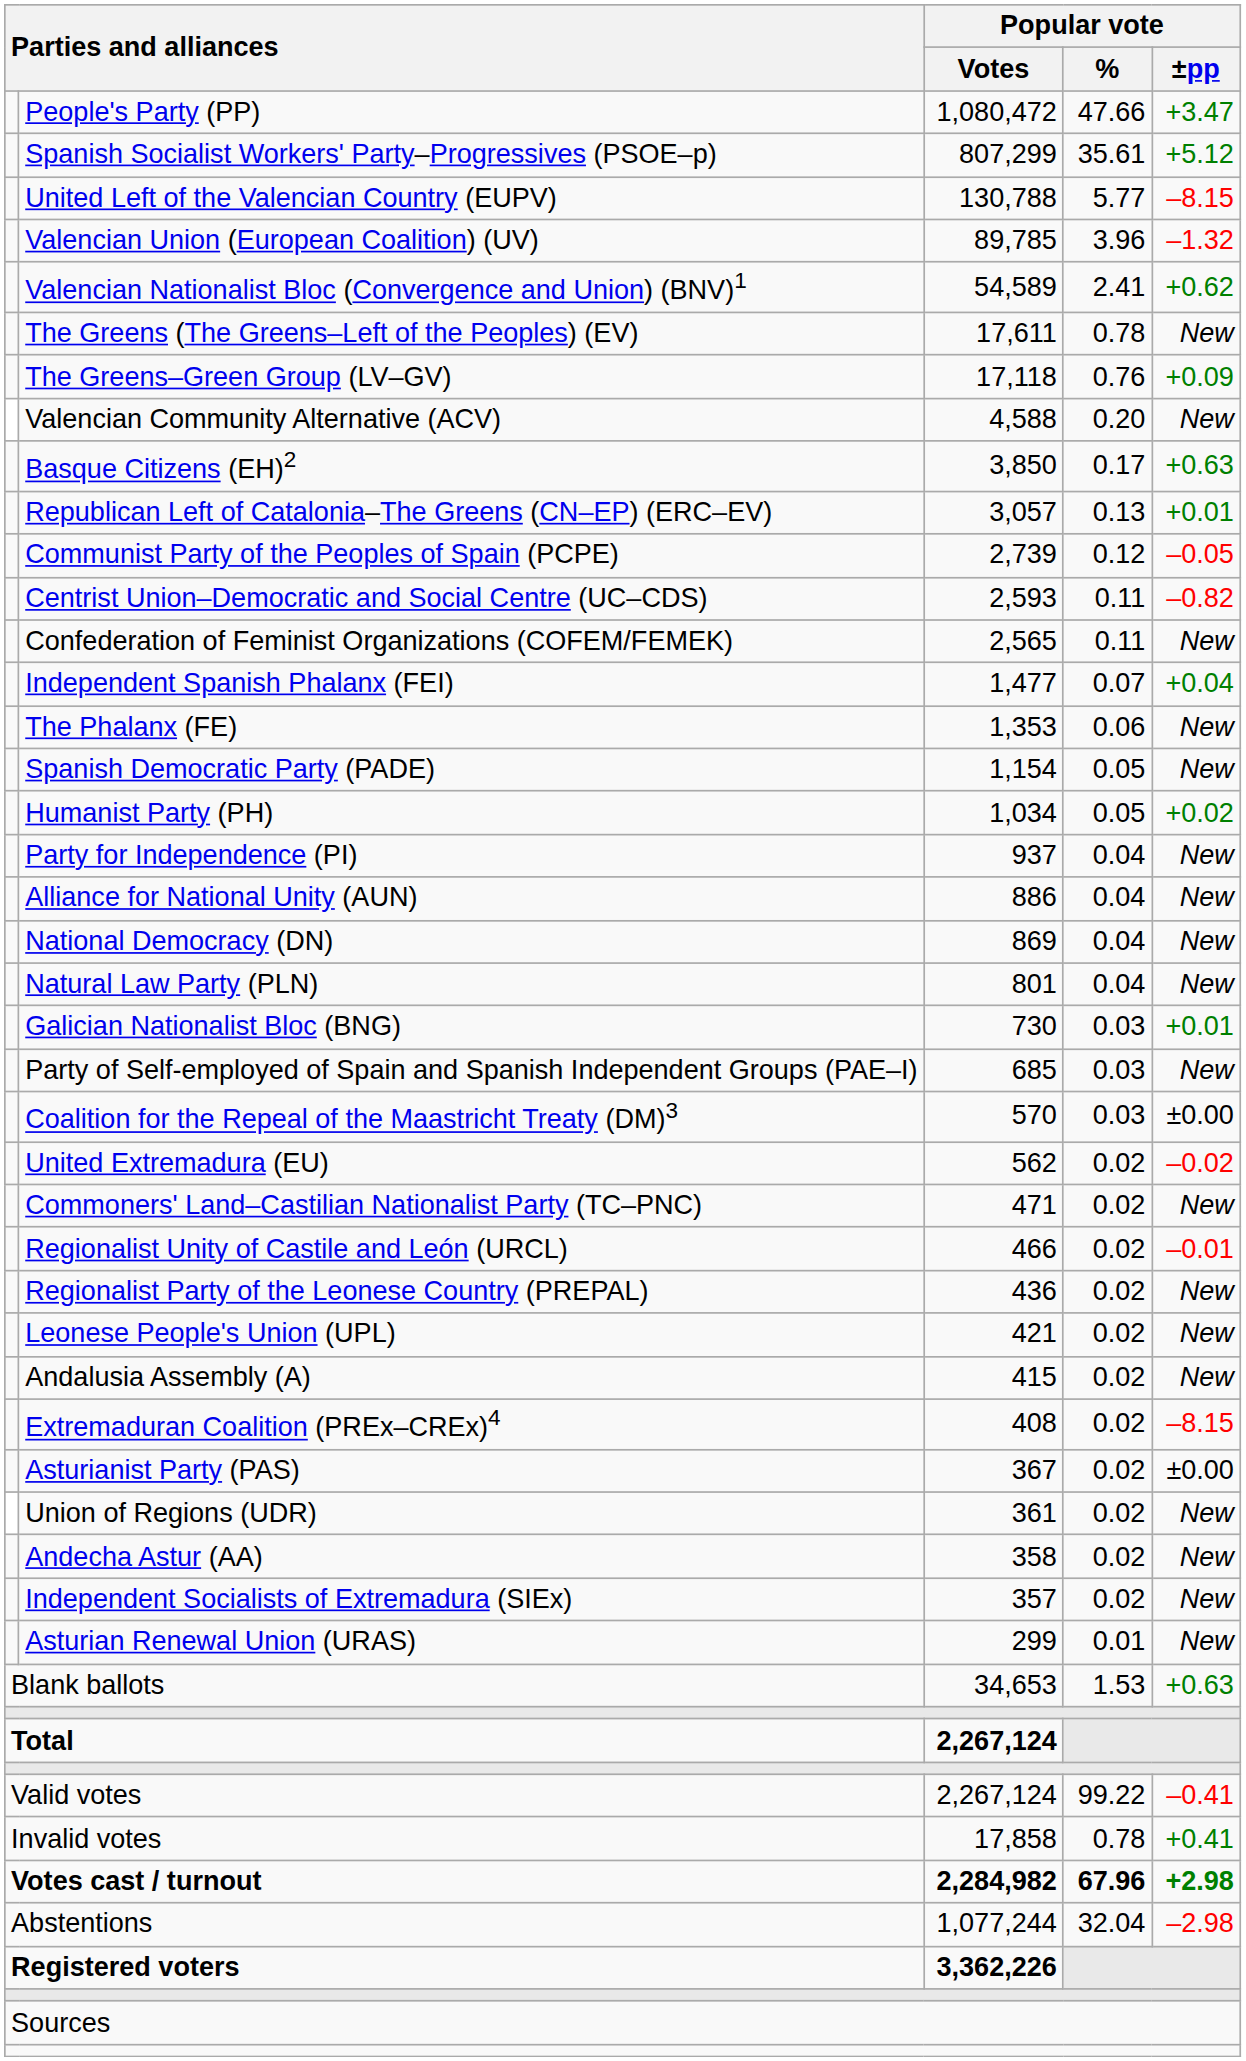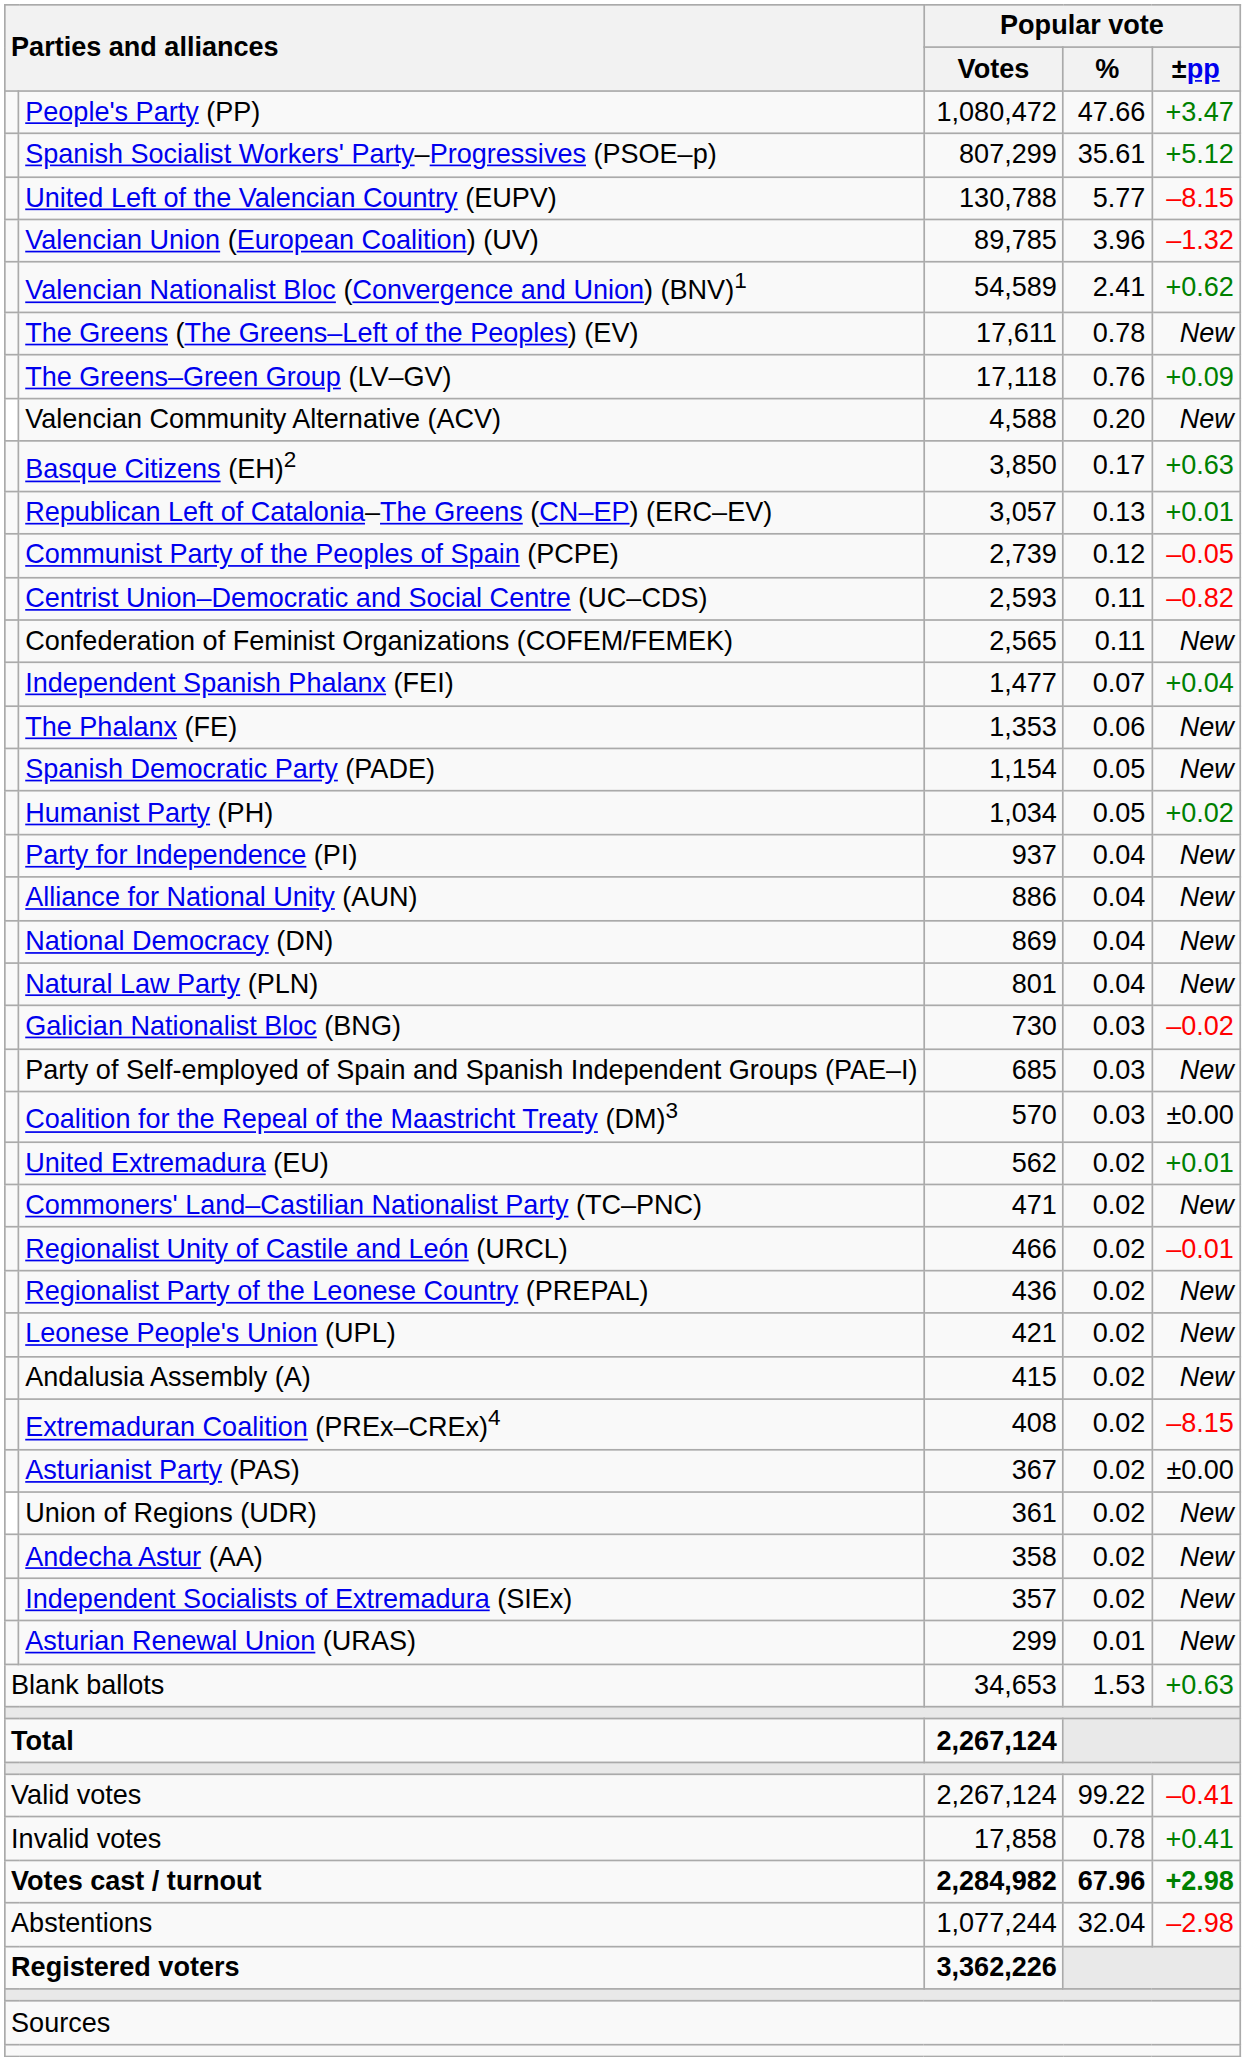(1200, 1026) +0.01 -> (1200, 1026) –0.02
(1200, 1162) –0.02 -> (1200, 1162) +0.01
